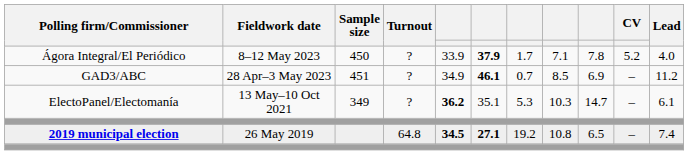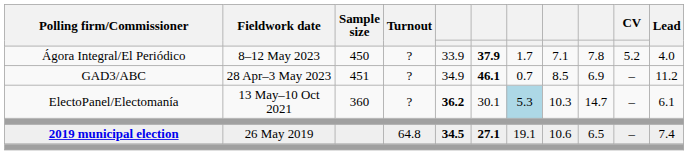(359, 102) 349 -> (359, 102) 360
(489, 102) 35.1 -> (489, 102) 30.1
(525, 102) no background -> (525, 102) lightblue background
(525, 134) 19.2 -> (525, 134) 19.1
(560, 134) 10.8 -> (560, 134) 10.6
